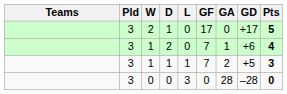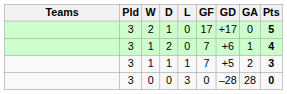columns swapped: (227, 13) <-> (249, 13)
